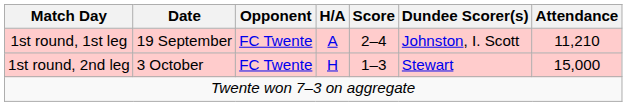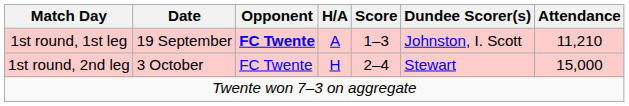(276, 40) normal -> (277, 40) bold
(374, 40) 2–4 -> (376, 40) 1–3
(374, 64) 1–3 -> (376, 64) 2–4
